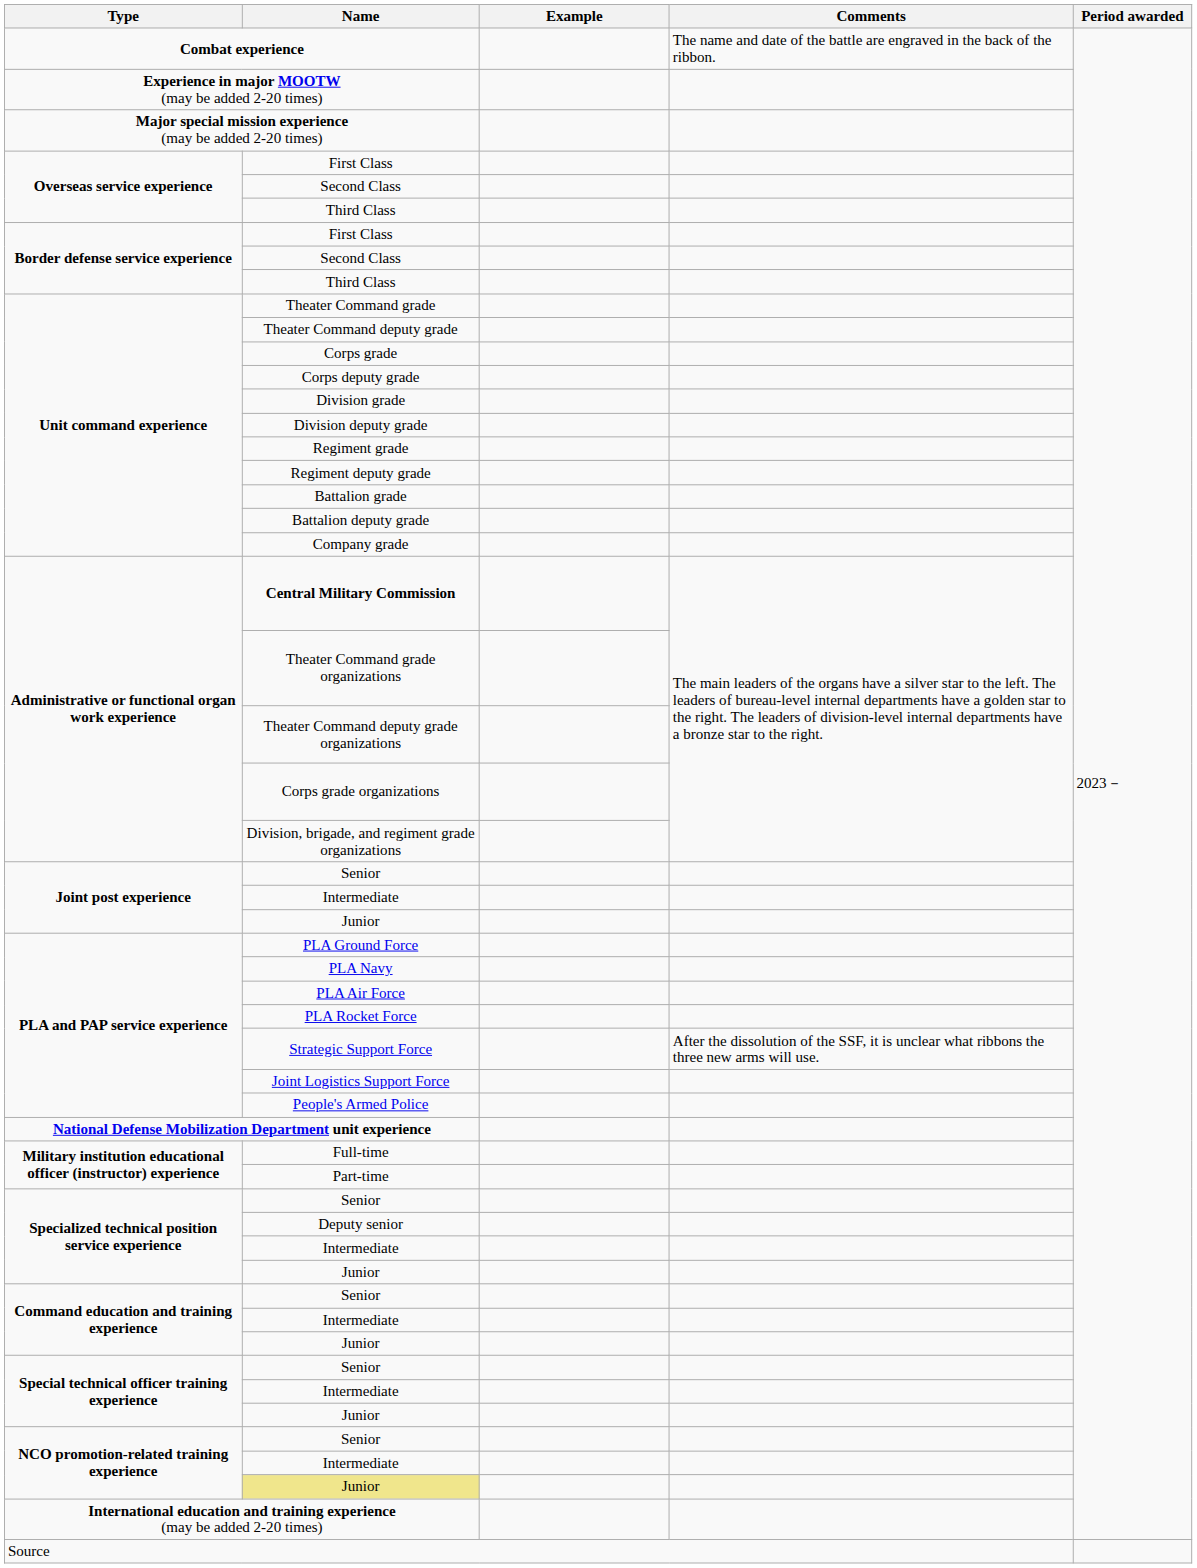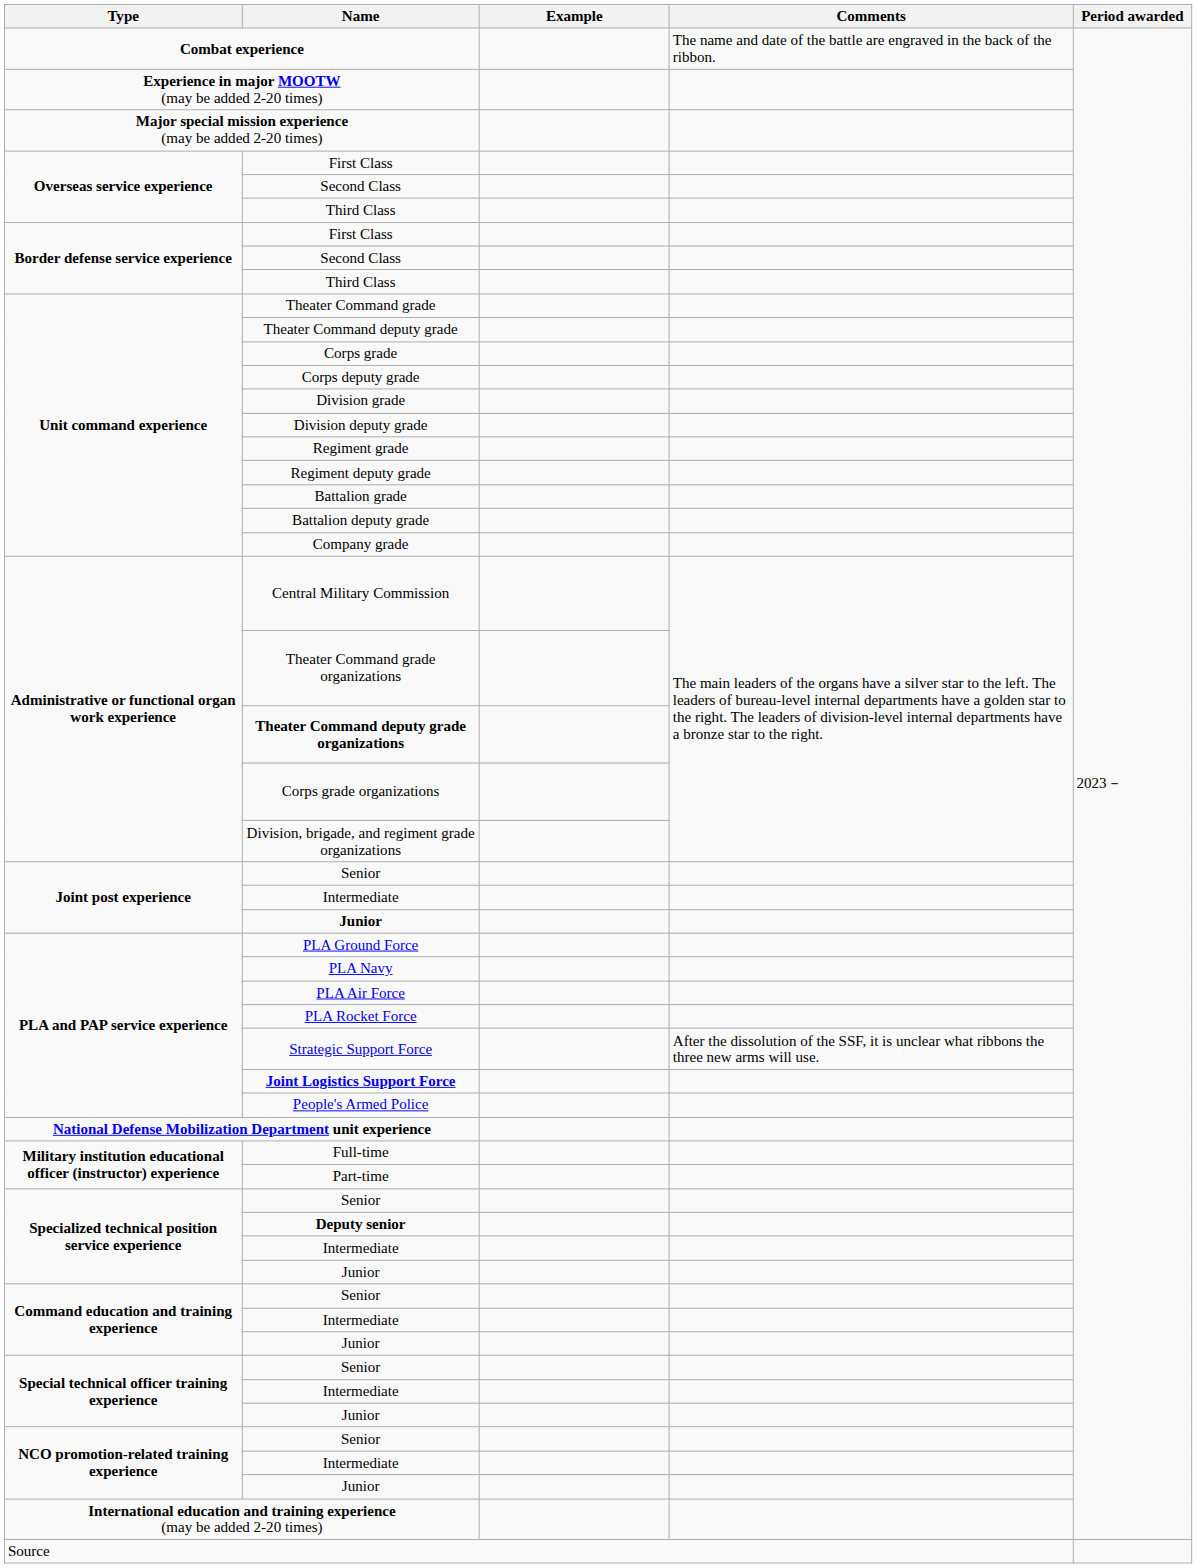(361, 593) bold -> (361, 593) normal
(361, 734) normal -> (361, 734) bold
(361, 921) normal -> (361, 921) bold
(361, 1081) normal -> (361, 1081) bold
(361, 1224) normal -> (361, 1224) bold
(361, 1486) khaki background -> (361, 1486) no background
